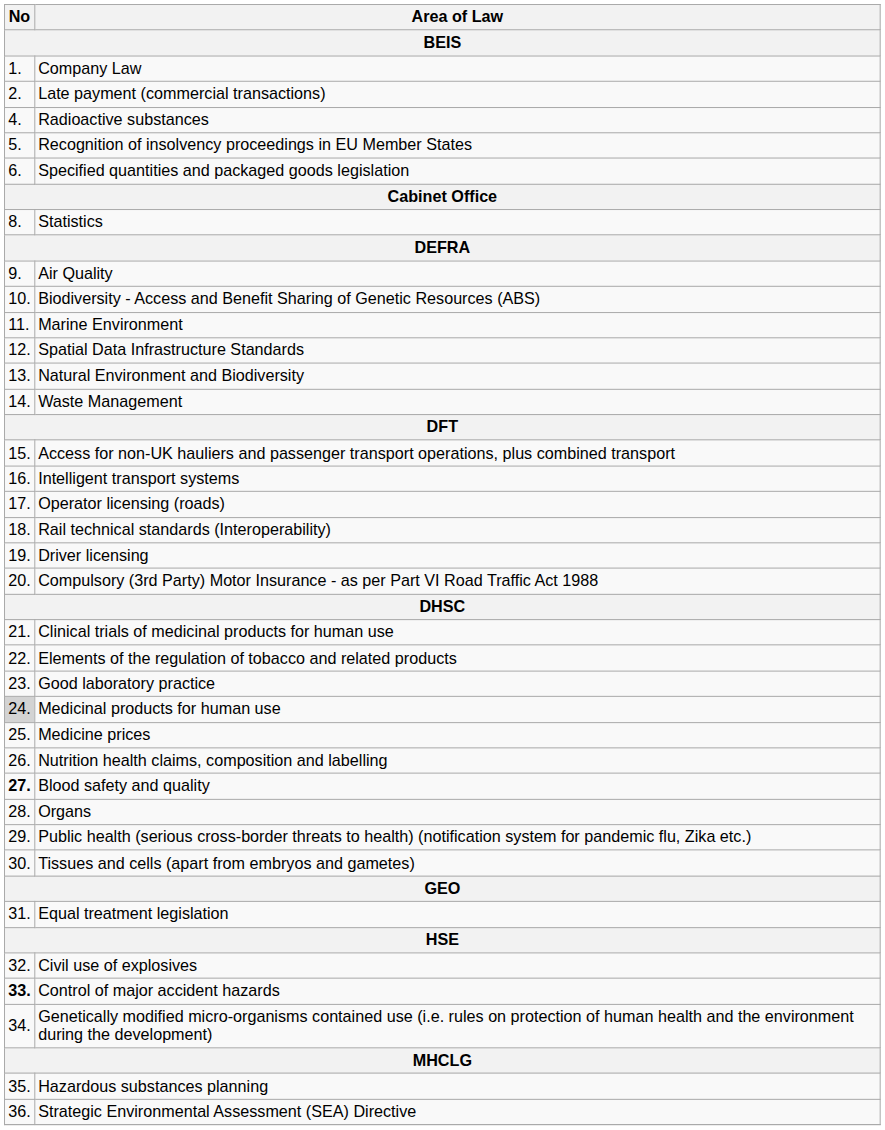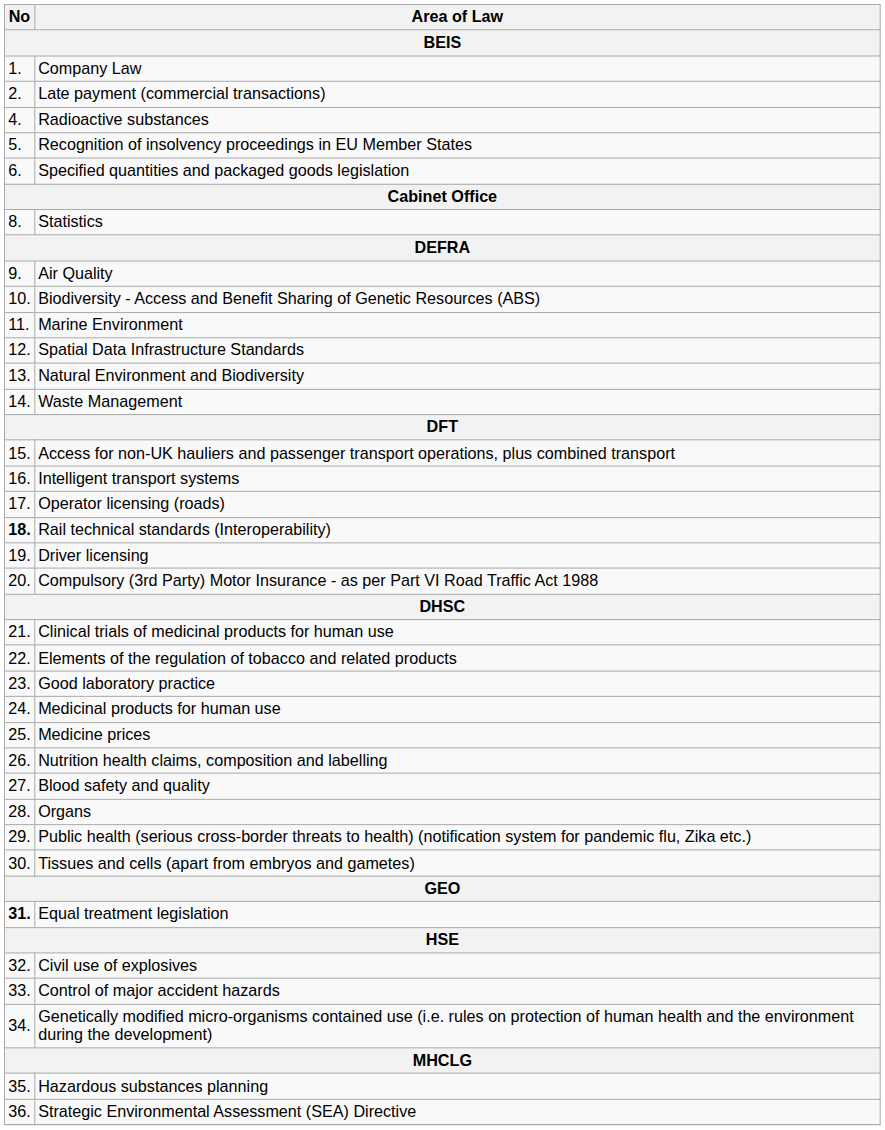(19, 529) normal -> (19, 529) bold
(19, 709) lightgrey background -> (19, 709) no background
(19, 786) bold -> (19, 786) normal
(19, 914) normal -> (19, 914) bold
(19, 991) bold -> (19, 991) normal
